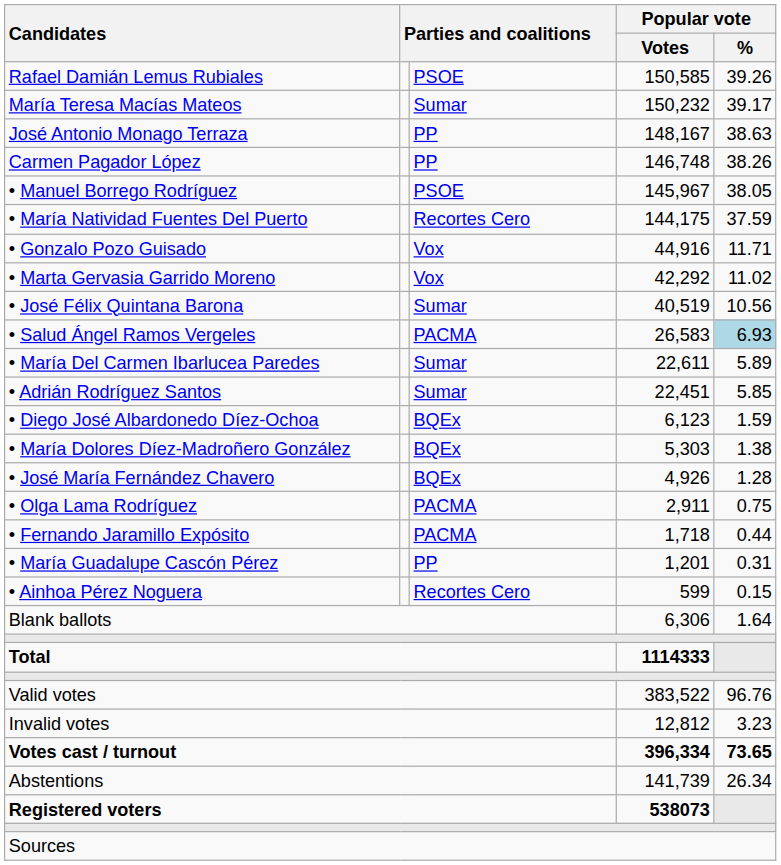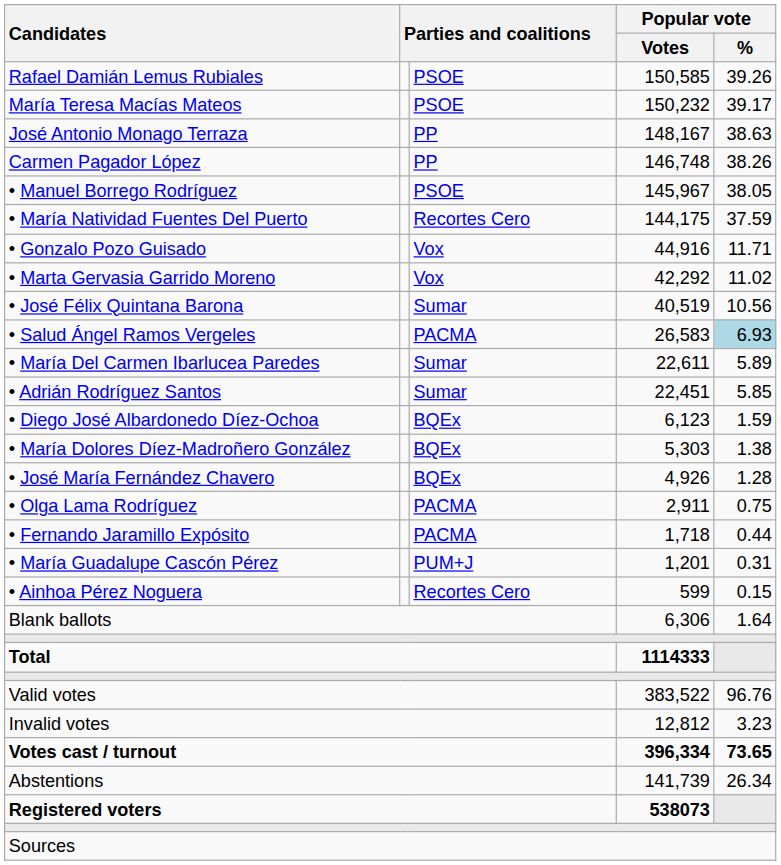(440, 105) Sumar -> (439, 105) PSOE
(426, 563) PP -> (443, 563) PUM+J
